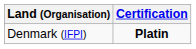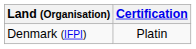(152, 33) bold -> (152, 33) normal
